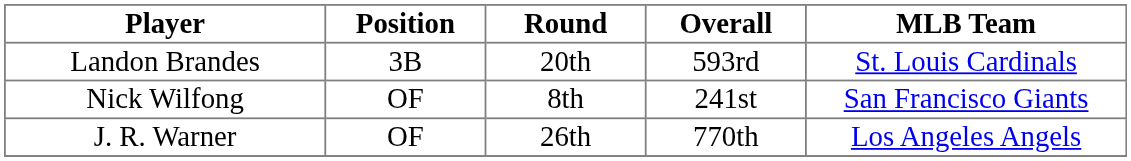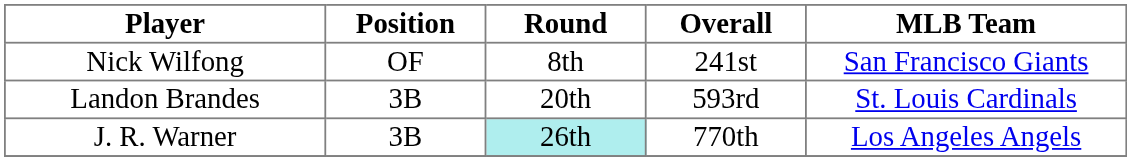rows swapped: (165, 98) <-> (165, 61)
(405, 136) OF -> (405, 136) 3B
(566, 136) no background -> (566, 136) paleturquoise background
